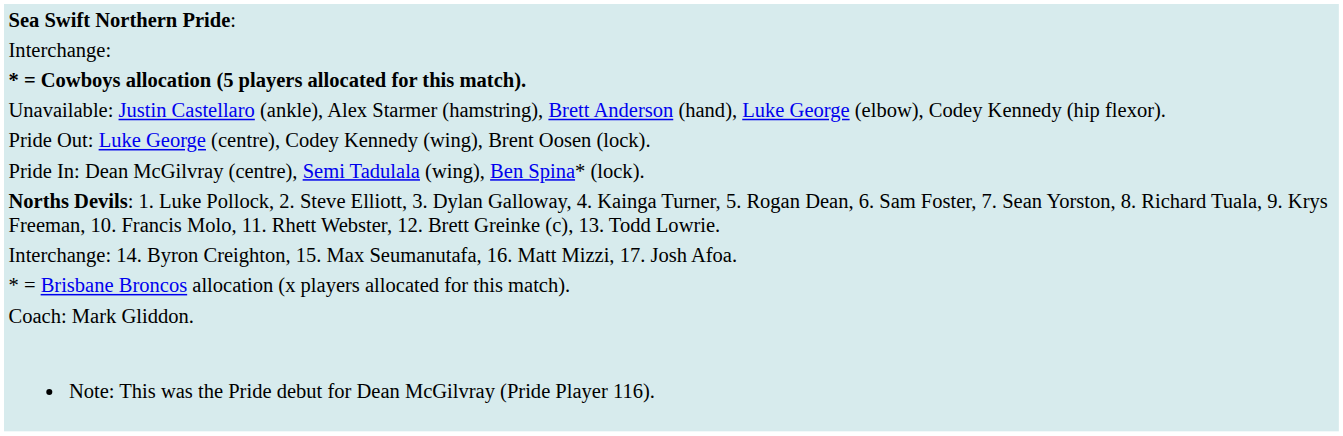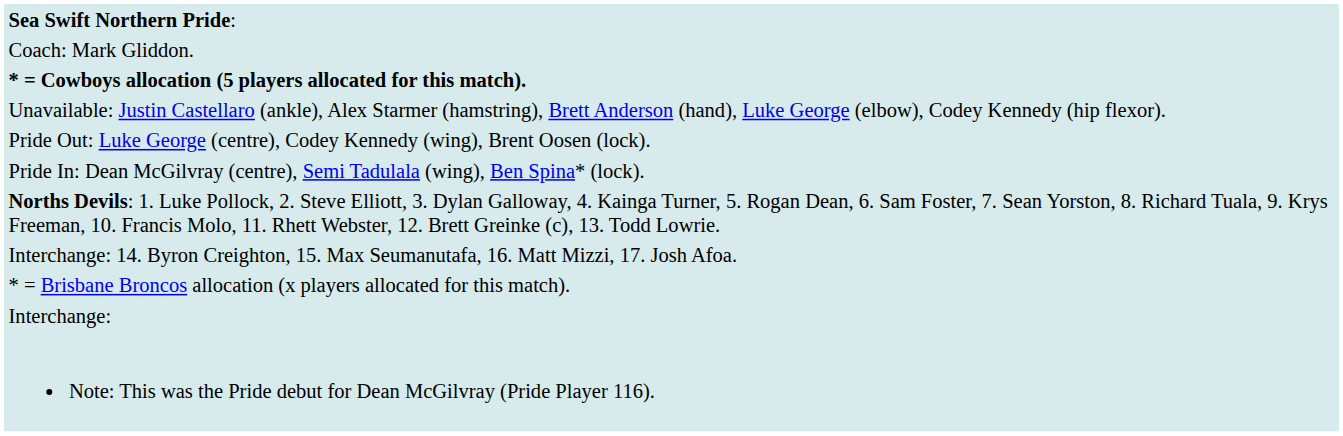(60, 50) Interchange: -> (101, 50) Coach: Mark Gliddon.
(101, 316) Coach: Mark Gliddon. -> (60, 316) Interchange:
